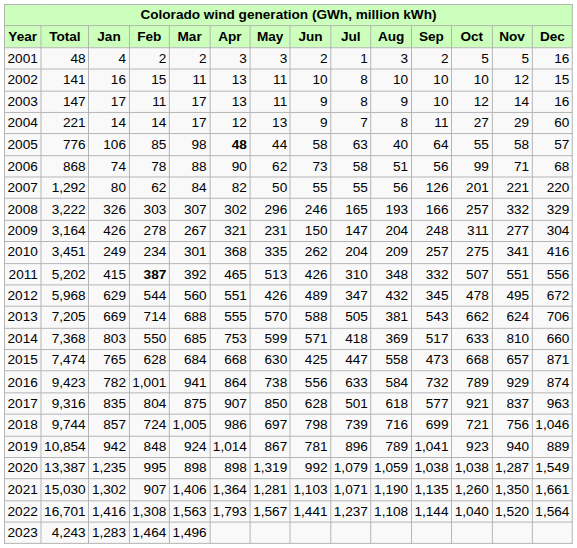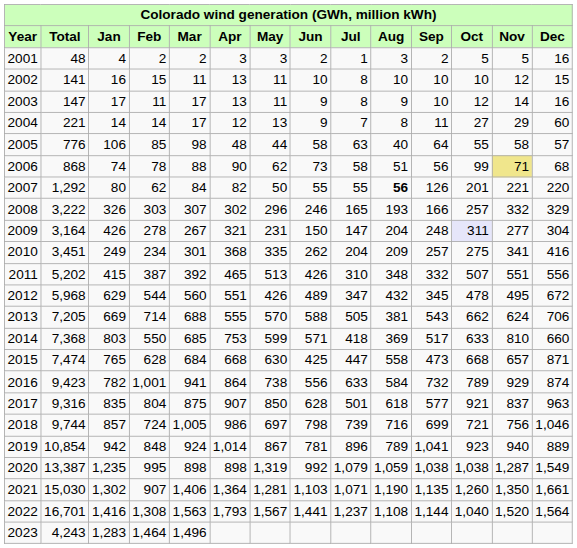(239, 144) bold -> (239, 144) normal
(522, 166) no background -> (522, 166) khaki background
(401, 187) normal -> (401, 187) bold
(478, 230) no background -> (478, 230) lavender background
(155, 274) bold -> (155, 274) normal
